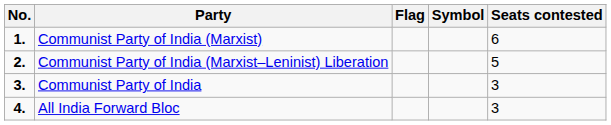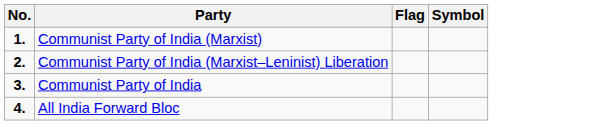- column: (547, 16)
